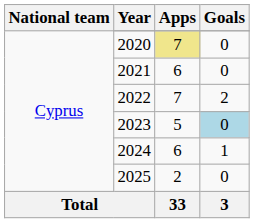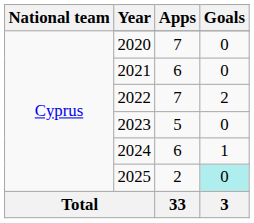(177, 44) khaki background -> (177, 44) no background
(224, 124) lightblue background -> (224, 124) no background
(224, 177) no background -> (224, 177) paleturquoise background
